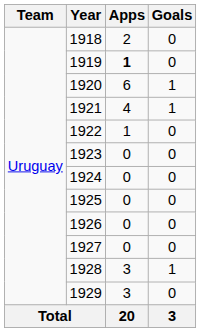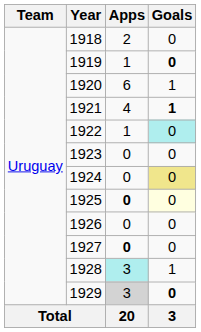(127, 62) bold -> (127, 62) normal
(172, 62) normal -> (172, 62) bold
(172, 108) normal -> (172, 108) bold
(172, 131) no background -> (172, 131) paleturquoise background
(172, 177) no background -> (172, 177) khaki background
(127, 200) normal -> (127, 200) bold
(172, 200) no background -> (172, 200) lightyellow background
(127, 246) normal -> (127, 246) bold
(127, 270) no background -> (127, 270) paleturquoise background
(127, 293) no background -> (127, 293) lightgrey background
(172, 293) normal -> (172, 293) bold
